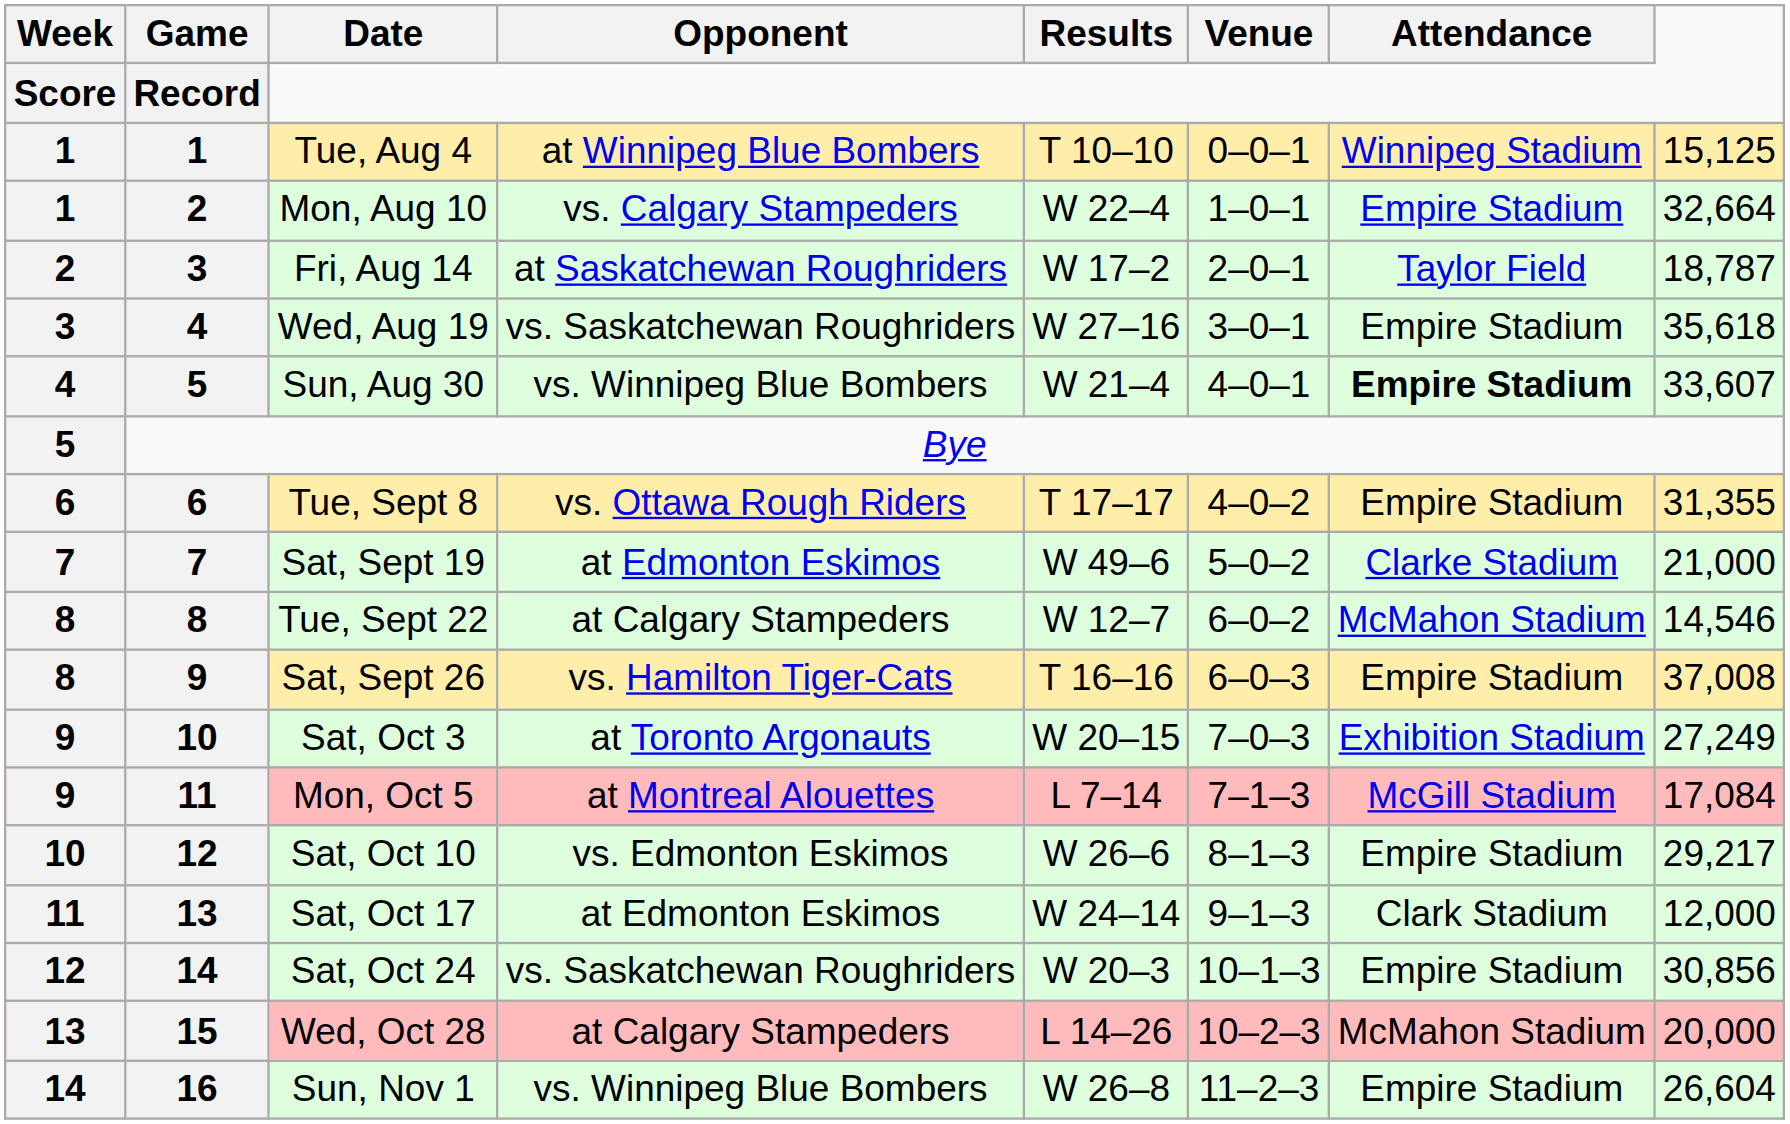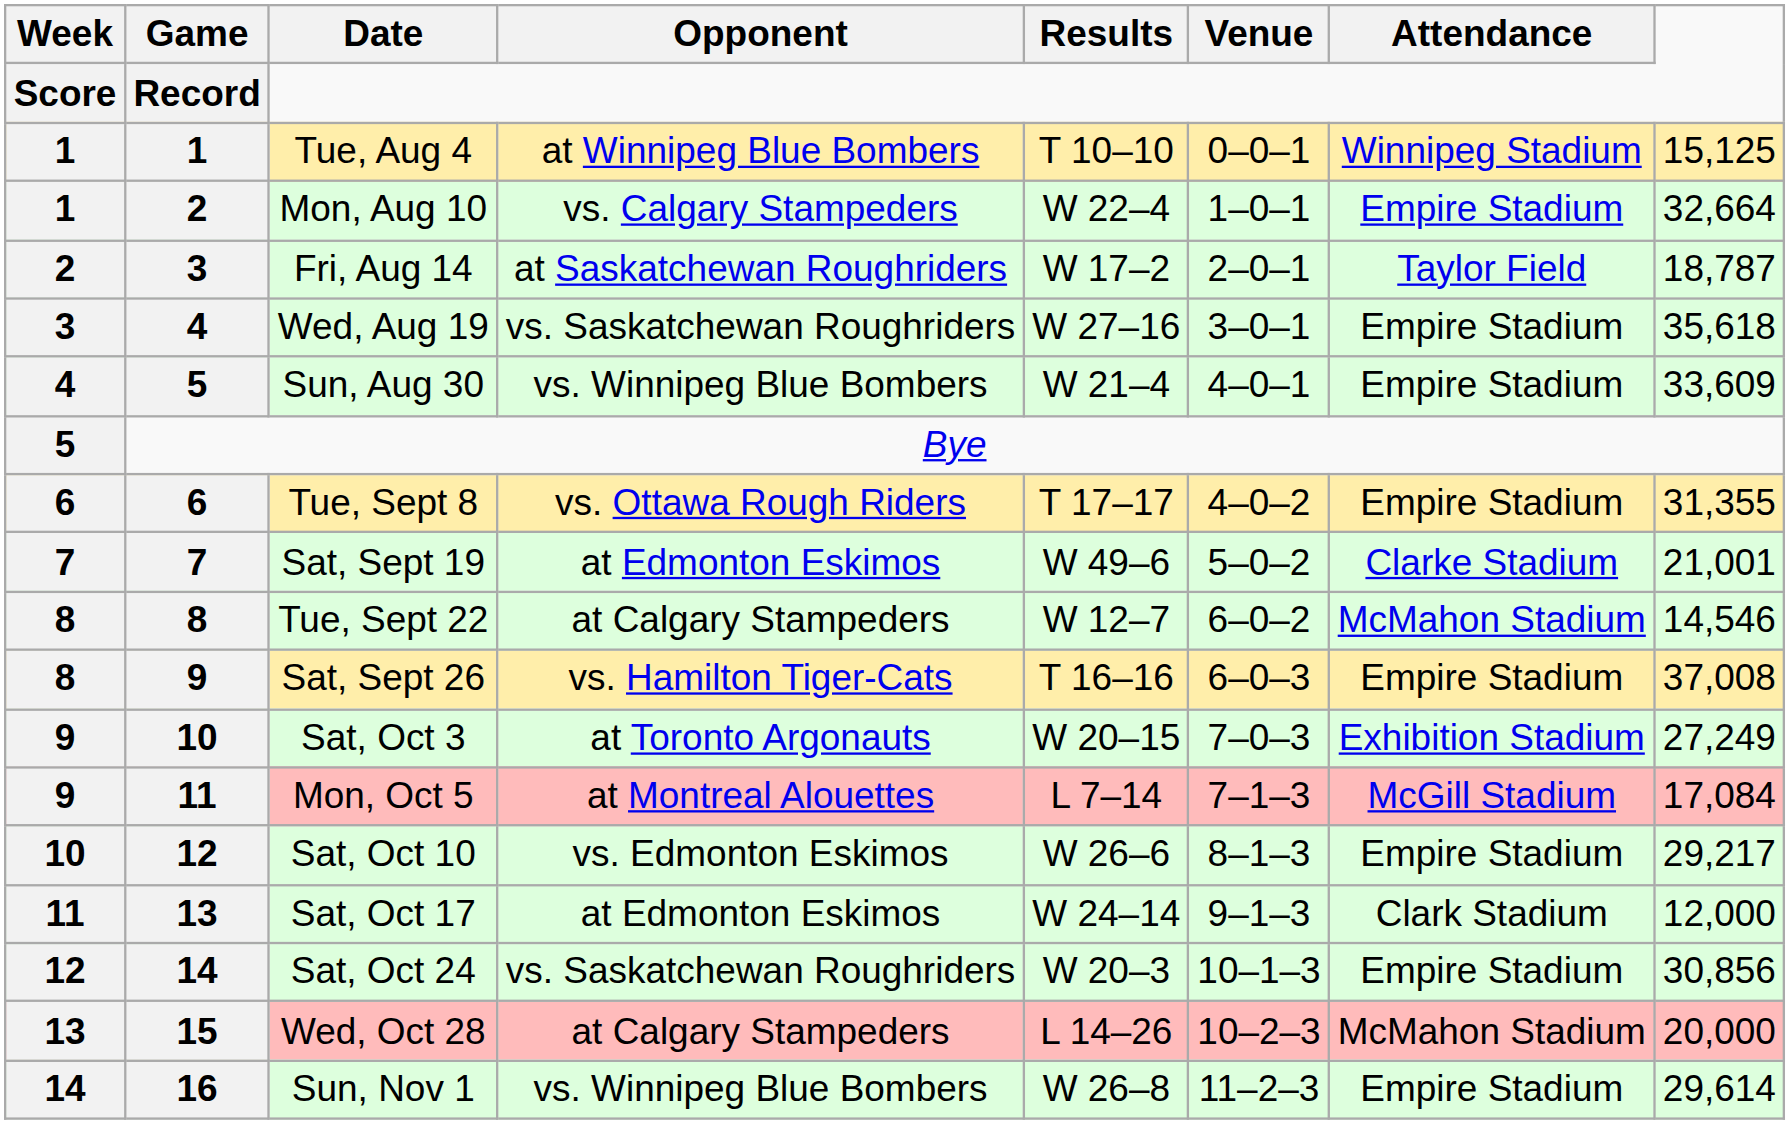(1492, 385) bold -> (1492, 385) normal
(1719, 385) 33,607 -> (1719, 385) 33,609
(1719, 561) 21,000 -> (1719, 561) 21,001
(1719, 1088) 26,604 -> (1719, 1088) 29,614
